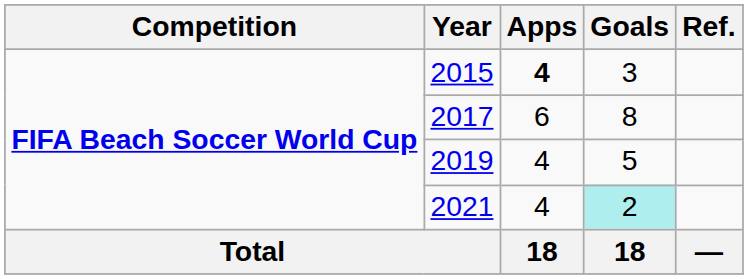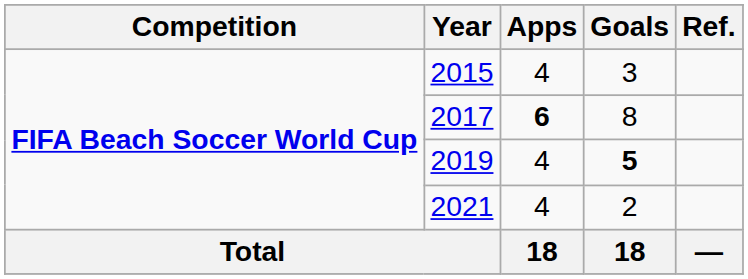(542, 71) bold -> (542, 71) normal
(542, 116) normal -> (542, 116) bold
(630, 161) normal -> (630, 161) bold
(630, 206) paleturquoise background -> (630, 206) no background
